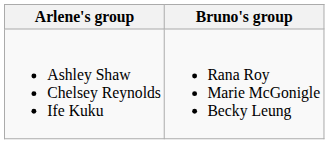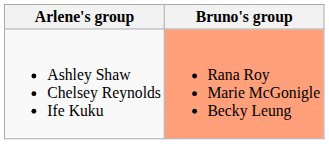(244, 93) no background -> (244, 93) lightsalmon background
